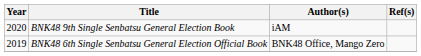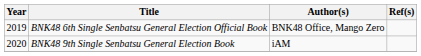rows swapped: (149, 43) <-> (133, 28)
